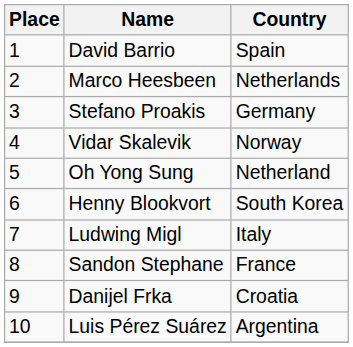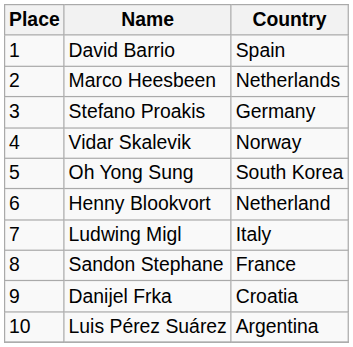(283, 173) Netherland -> (290, 173) South Korea
(290, 204) South Korea -> (283, 204) Netherland
